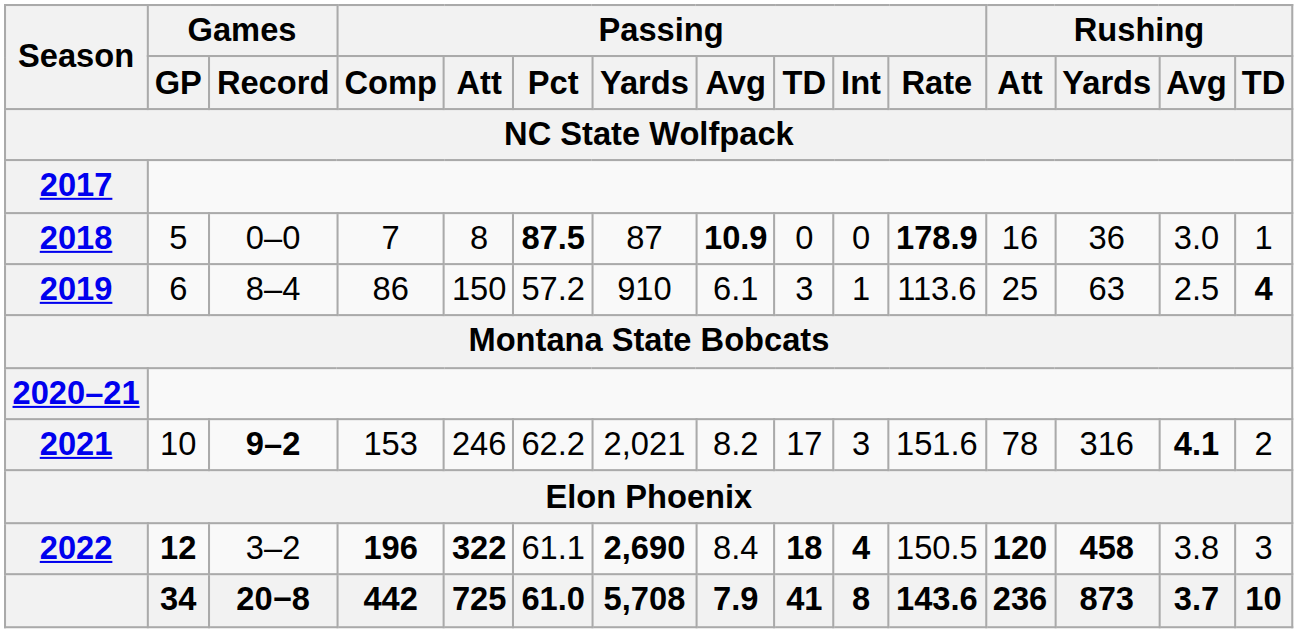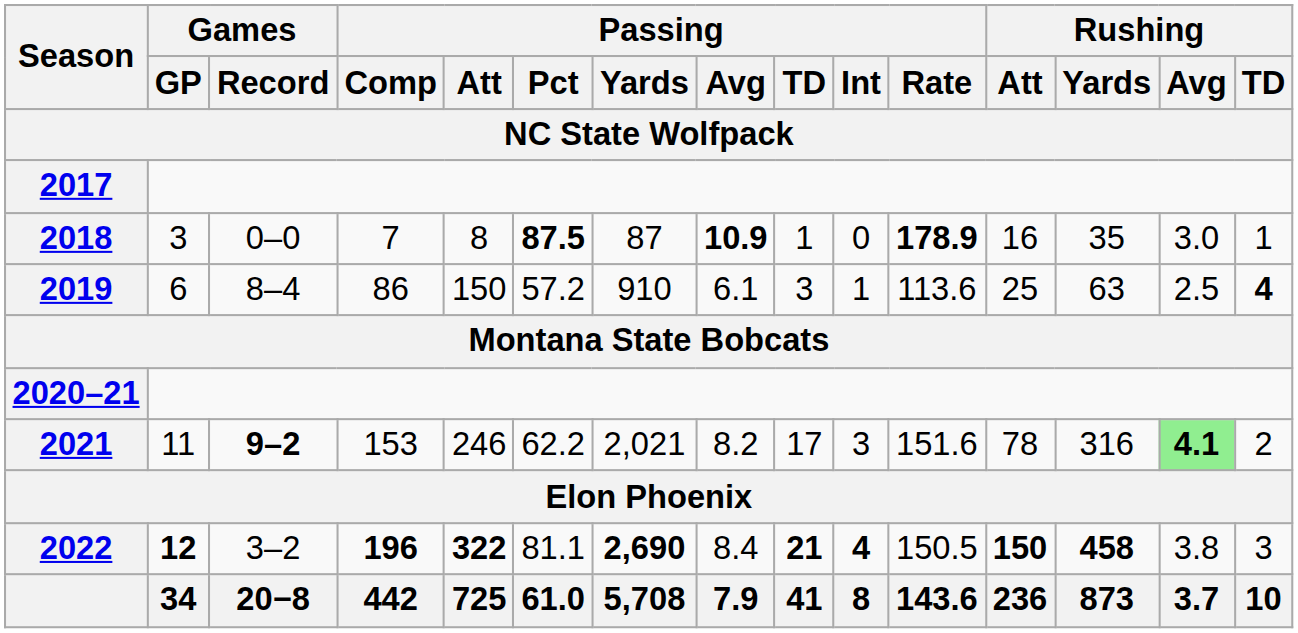(178, 237) 5 -> (178, 237) 3
(804, 237) 0 -> (804, 237) 1
(1107, 237) 36 -> (1107, 237) 35
(178, 444) 10 -> (178, 444) 11
(1196, 444) no background -> (1196, 444) lightgreen background
(553, 548) 61.1 -> (553, 548) 81.1
(804, 548) 18 -> (804, 548) 21
(1020, 548) 120 -> (1020, 548) 150
